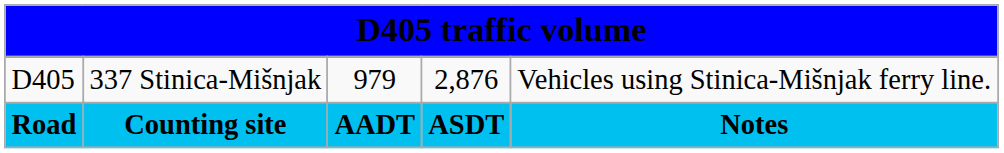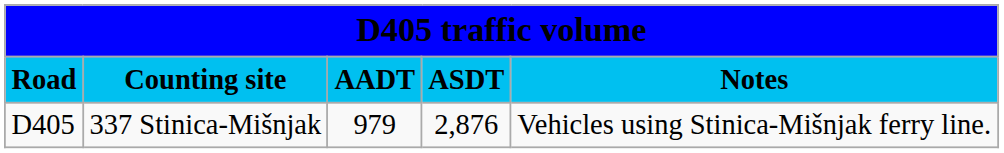rows swapped: (44, 124) <-> (43, 79)
